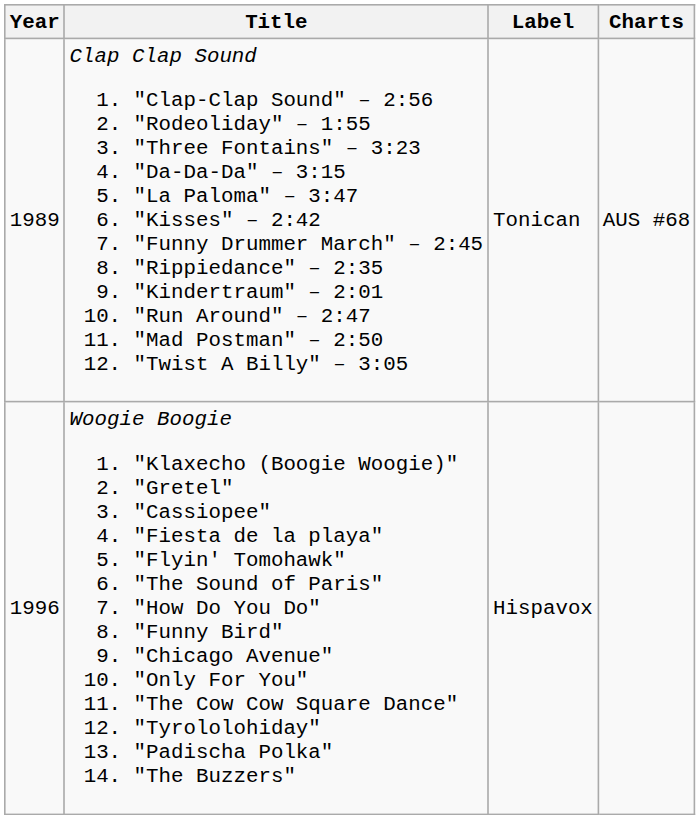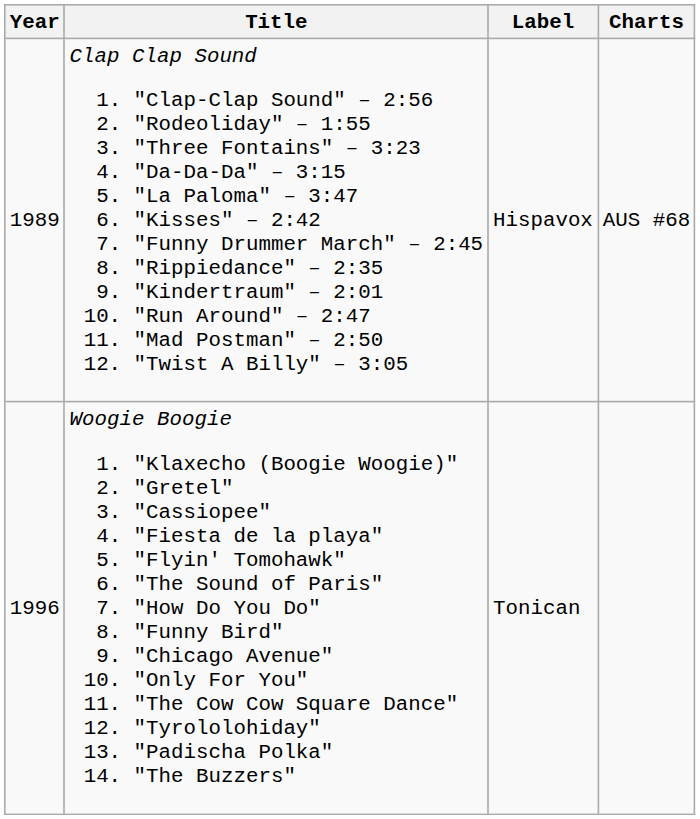(537, 220) Tonican -> (543, 220) Hispavox
(543, 608) Hispavox -> (537, 608) Tonican
